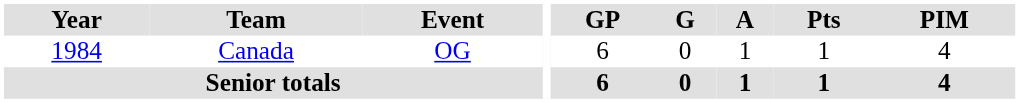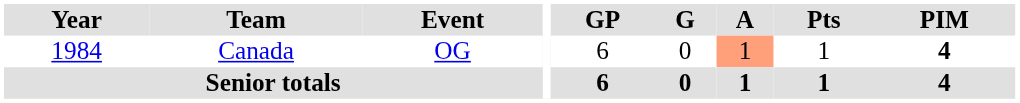(745, 51) no background -> (745, 51) lightsalmon background
(944, 51) normal -> (944, 51) bold
